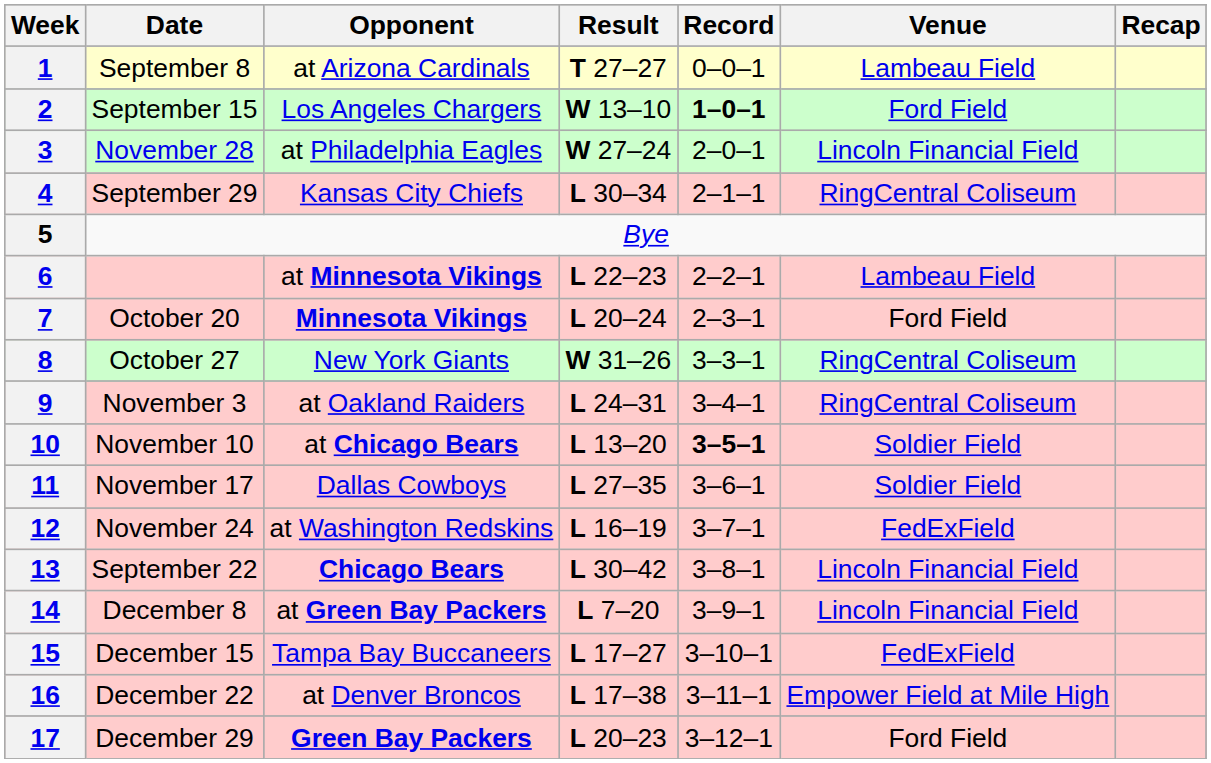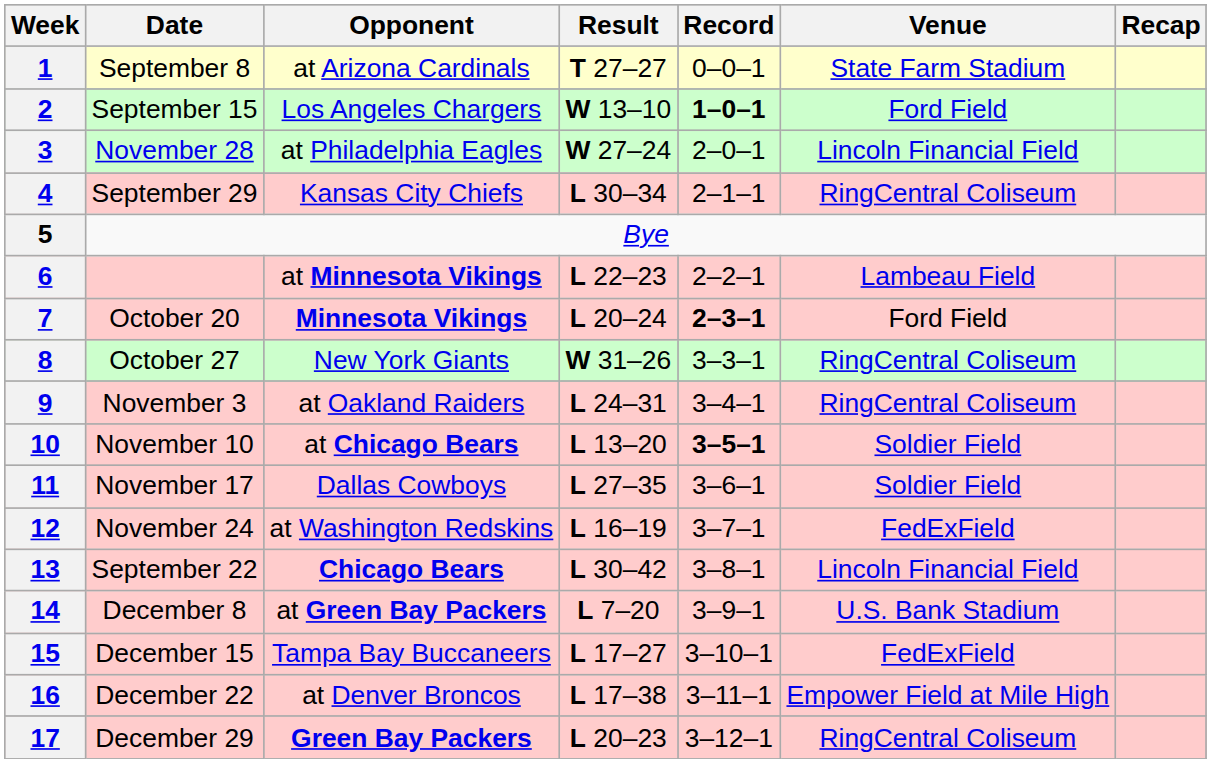(948, 67) Lambeau Field -> (948, 67) State Farm Stadium
(729, 318) normal -> (729, 318) bold
(948, 611) Lincoln Financial Field -> (948, 611) U.S. Bank Stadium
(948, 737) Ford Field -> (948, 737) RingCentral Coliseum
